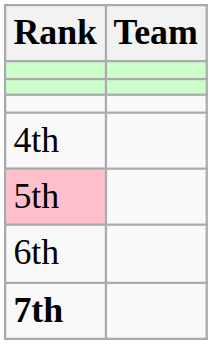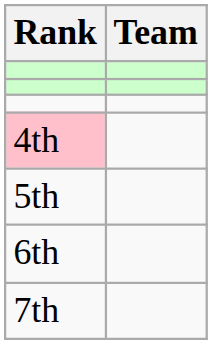(36, 139) no background -> (36, 139) pink background
(36, 196) pink background -> (36, 196) no background
(38, 309) bold -> (36, 309) normal
